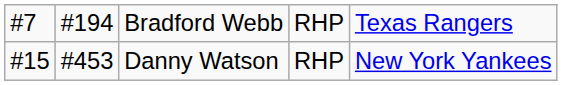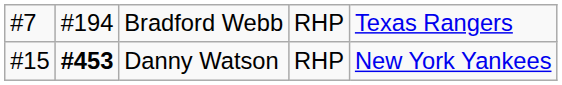(87, 60) normal -> (87, 60) bold
